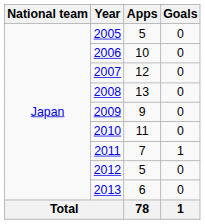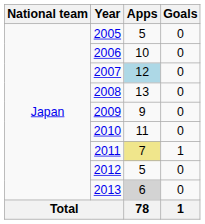(142, 72) no background -> (142, 72) lightblue background
(142, 151) no background -> (142, 151) khaki background
(142, 190) no background -> (142, 190) lightgrey background
